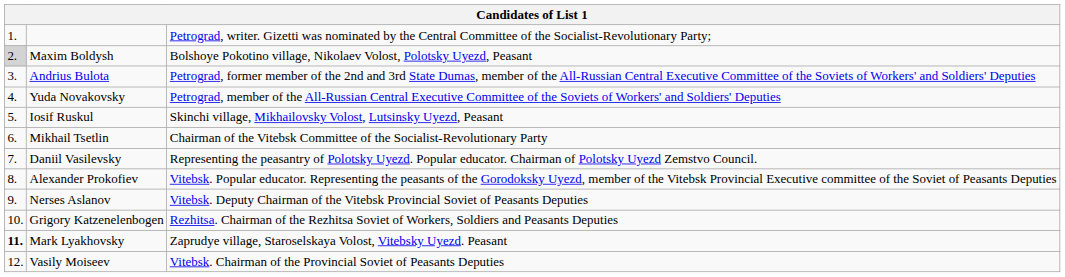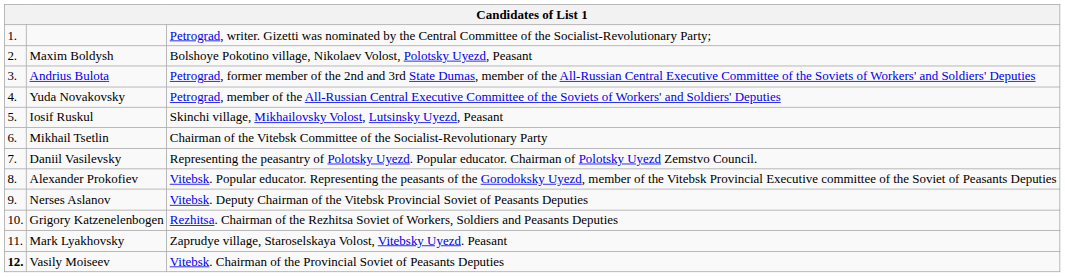(12, 55) lightgrey background -> (12, 55) no background
(15, 240) bold -> (15, 240) normal
(15, 261) normal -> (15, 261) bold
